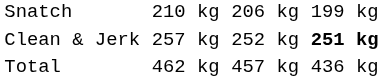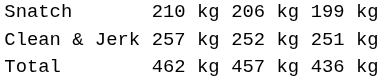(345, 40) bold -> (345, 40) normal
